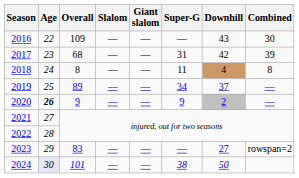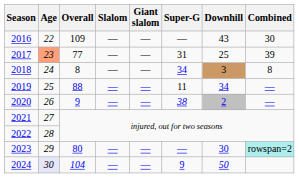(49, 54) no background -> (49, 54) lightsalmon background
(77, 54) 68 -> (77, 54) 77
(224, 54) 42 -> (224, 54) 25
(182, 70) 11 -> (182, 70) 34
(224, 70) 4 -> (224, 70) 3
(77, 86) 89 -> (77, 86) 88
(182, 86) 34 -> (182, 86) 11
(224, 86) 37 -> (224, 86) 34
(49, 102) bold -> (49, 102) normal
(182, 102) 9 -> (182, 102) 38
(77, 149) 83 -> (77, 149) 80
(224, 149) 27 -> (224, 149) 30
(270, 149) no background -> (270, 149) paleturquoise background
(77, 165) 101 -> (77, 165) 104
(182, 165) 38 -> (182, 165) 9
